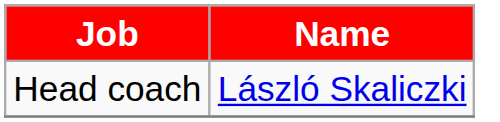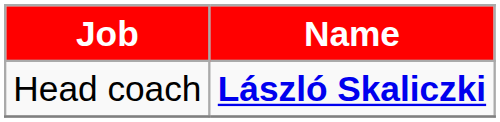(342, 89) normal -> (352, 89) bold
